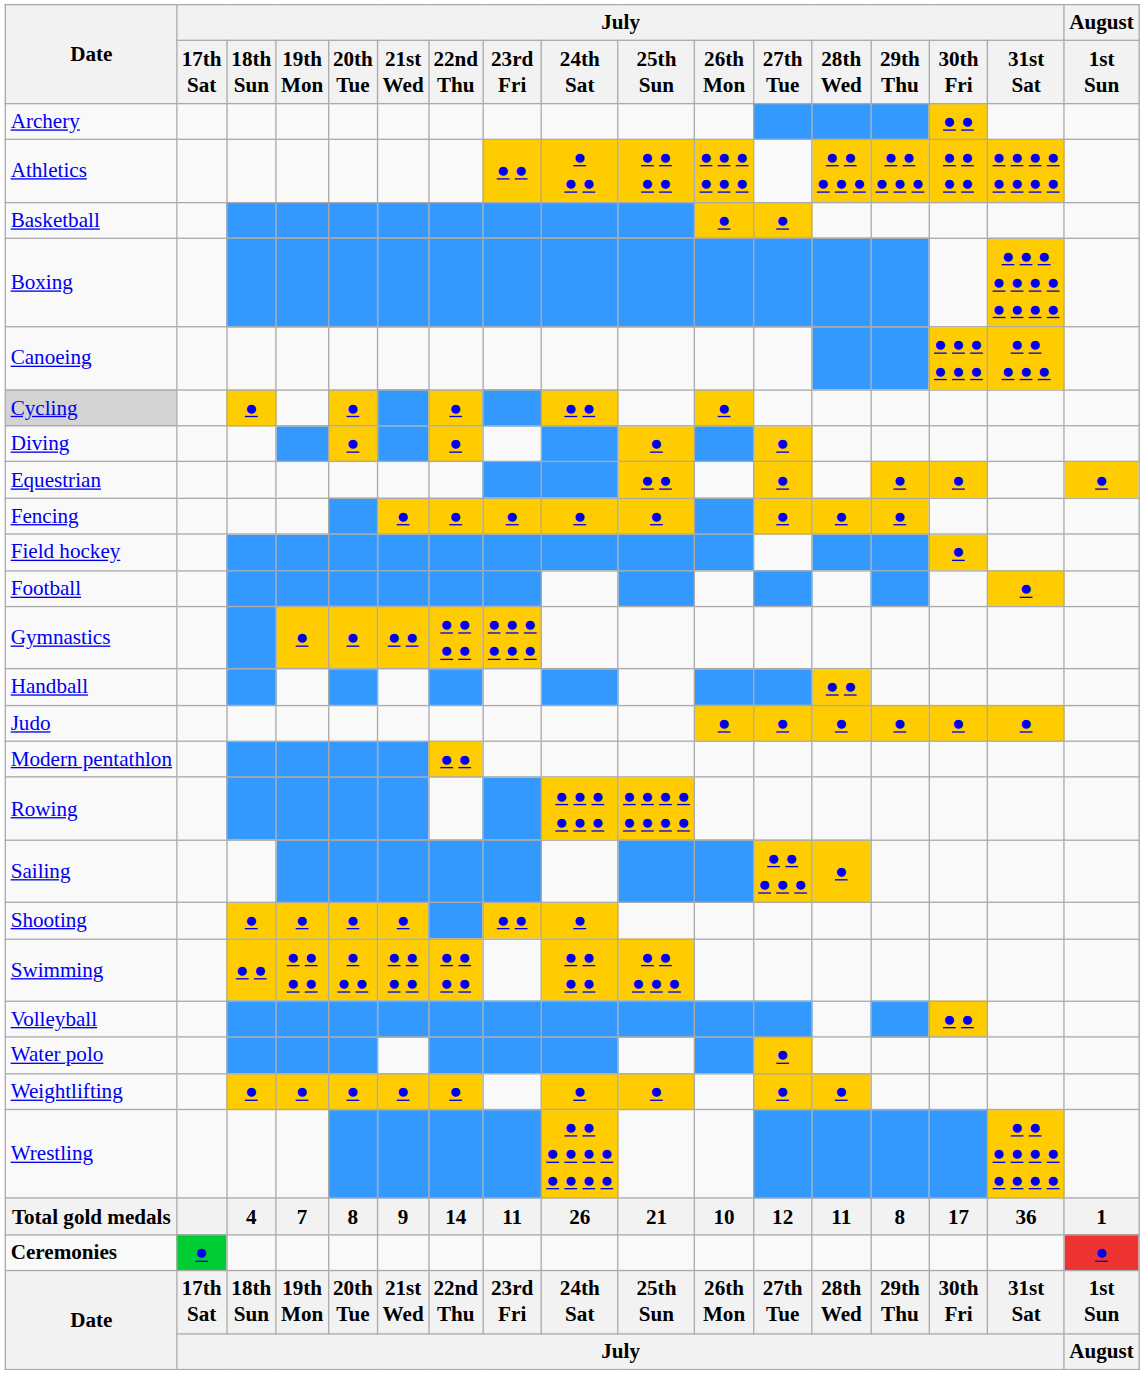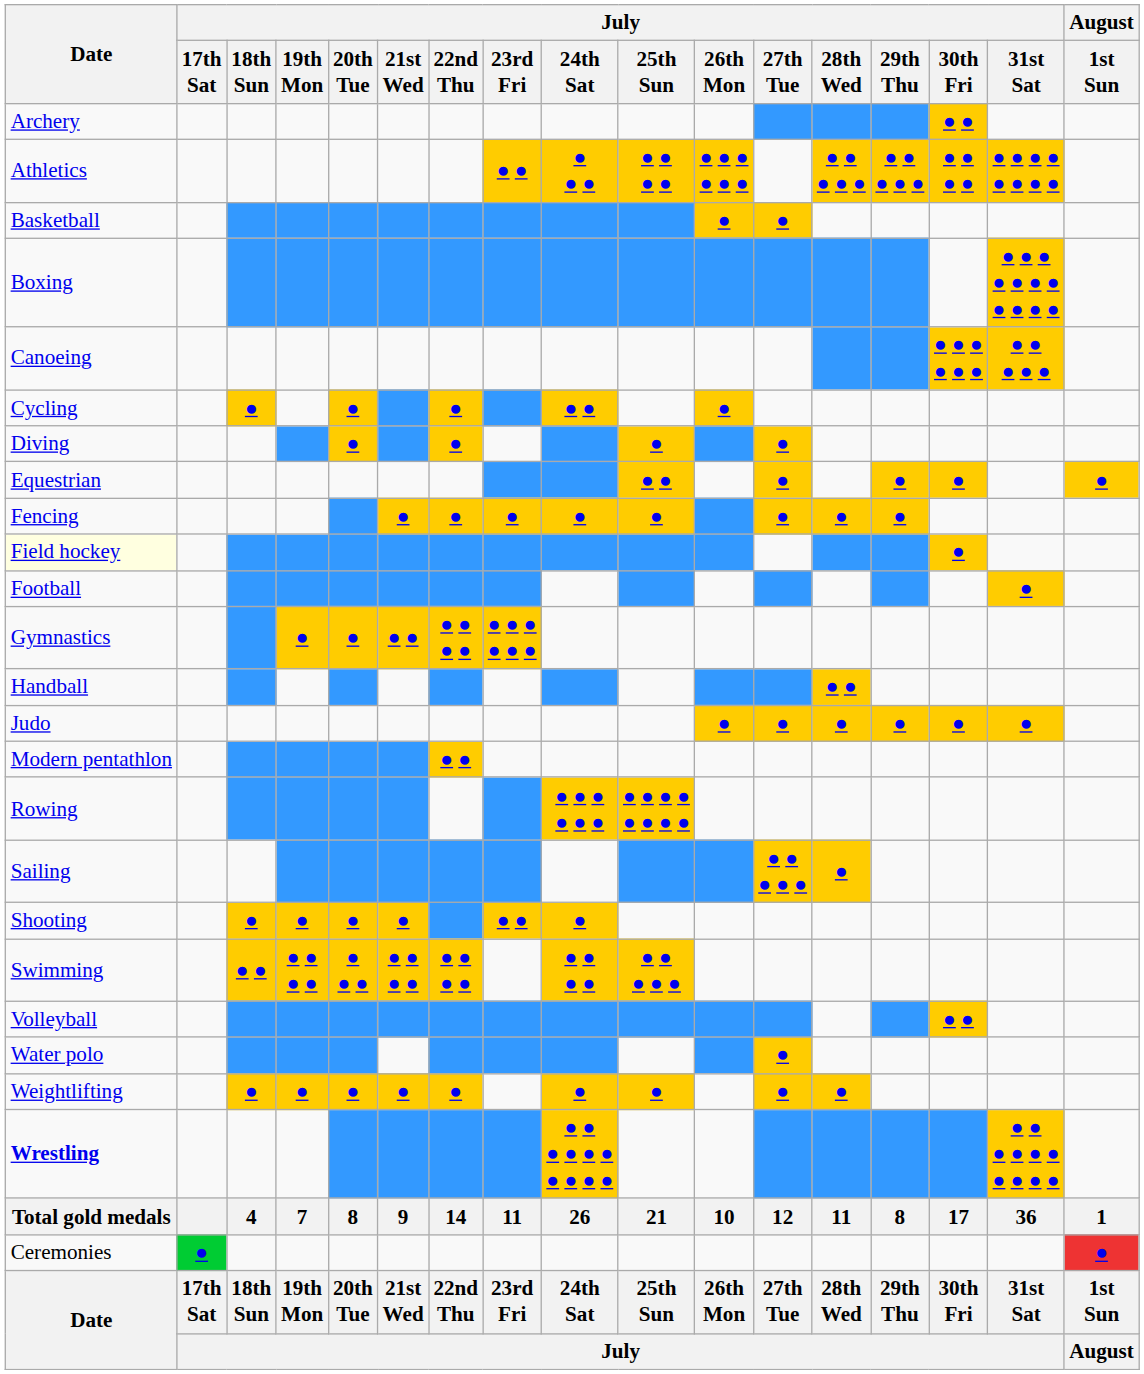(44, 407) lightgrey background -> (44, 407) no background
(65, 552) no background -> (65, 552) lightyellow background
(52, 1153) normal -> (55, 1153) bold
(64, 1252) bold -> (61, 1252) normal
